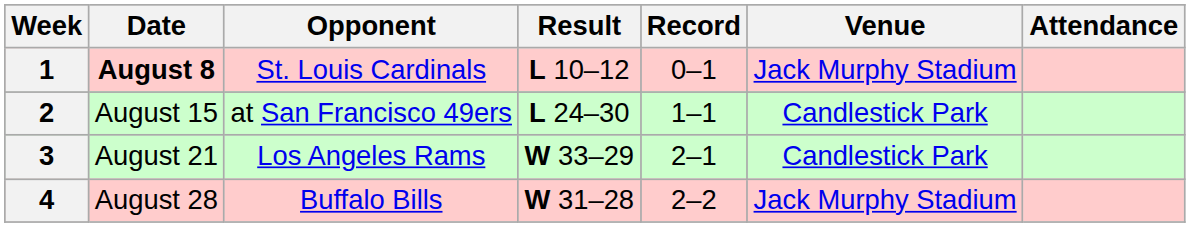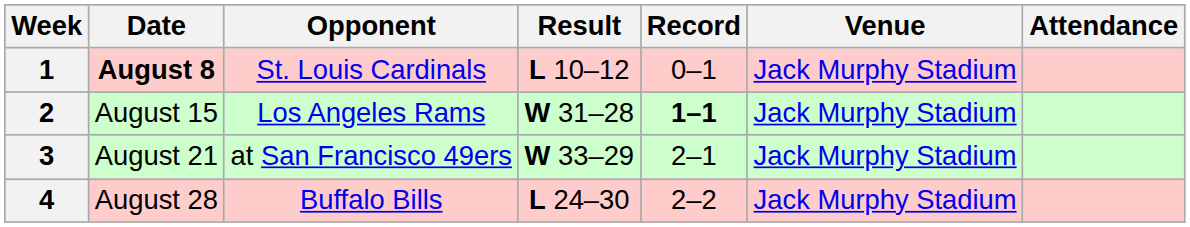(371, 112) at San Francisco 49ers -> (371, 112) Los Angeles Rams
(579, 112) L 24–30 -> (579, 112) W 31–28
(694, 112) normal -> (694, 112) bold
(885, 112) Candlestick Park -> (885, 112) Jack Murphy Stadium
(371, 156) Los Angeles Rams -> (371, 156) at San Francisco 49ers
(885, 156) Candlestick Park -> (885, 156) Jack Murphy Stadium
(579, 199) W 31–28 -> (579, 199) L 24–30
